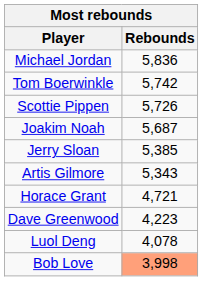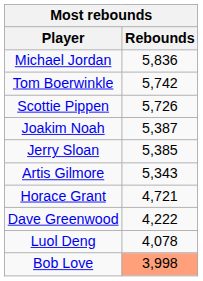(160, 128) 5,687 -> (160, 128) 5,387
(160, 219) 4,223 -> (160, 219) 4,222
